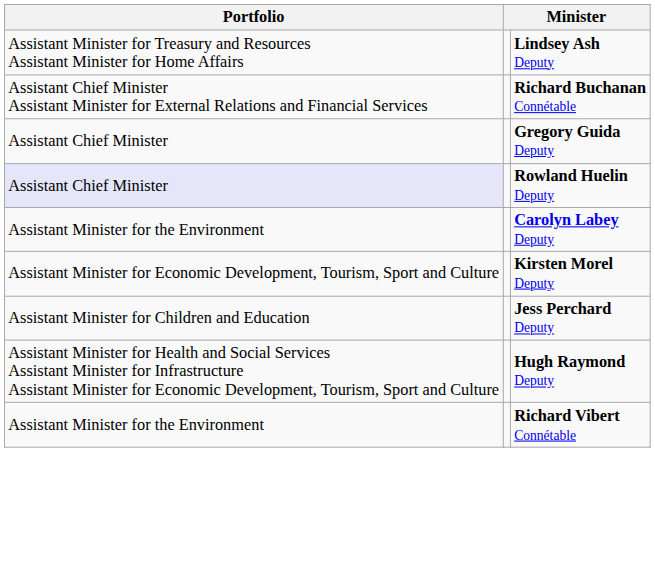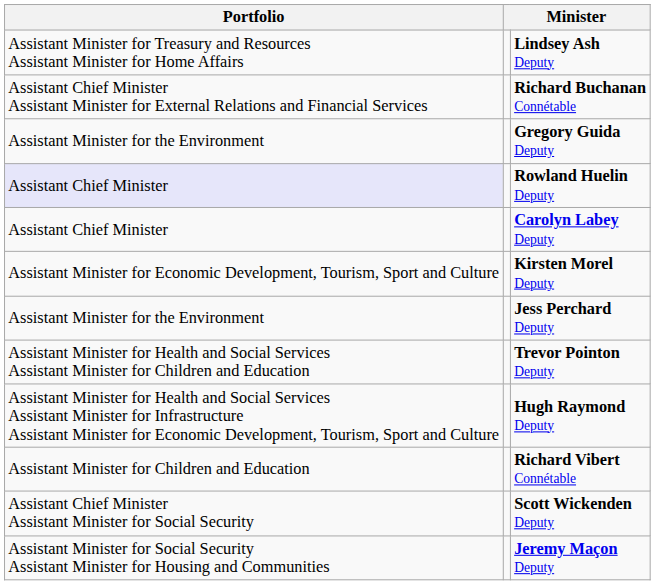(88, 140) Assistant Chief Minister -> (136, 140) Assistant Minister for the Environment
(136, 229) Assistant Minister for the Environment -> (88, 229) Assistant Chief Minister
(159, 317) Assistant Minister for Children and Education -> (136, 317) Assistant Minister for the Environment
+ row: (567, 362)
(136, 424) Assistant Minister for the Environment -> (159, 469) Assistant Minister for Children and Education
+ row: (573, 513)
+ row: (566, 557)
